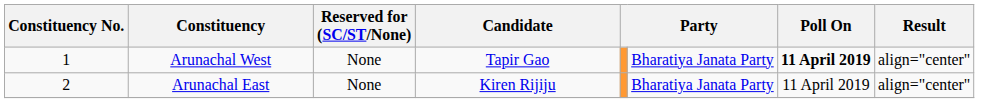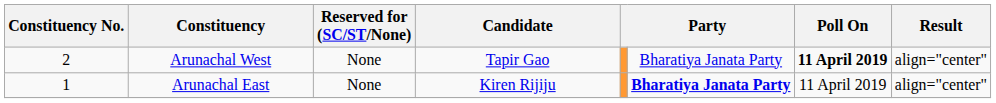(66, 60) 1 -> (66, 60) 2
(66, 85) 2 -> (66, 85) 1
(702, 85) normal -> (711, 85) bold
